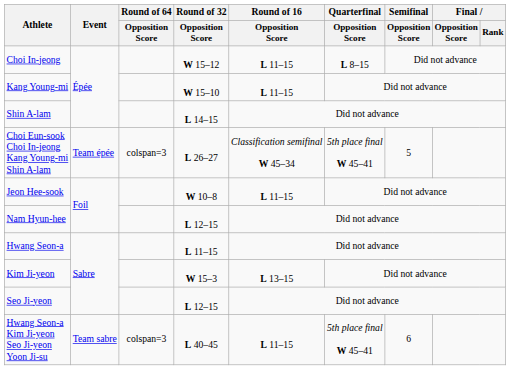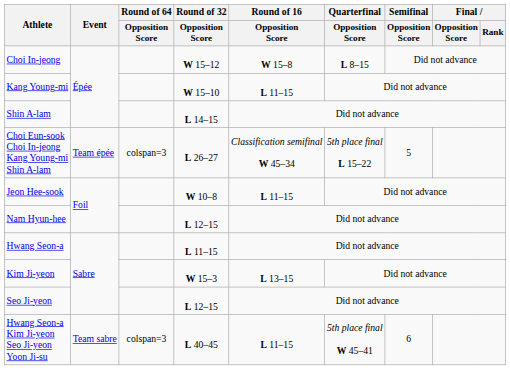(277, 65) L 11–15 -> (277, 65) W 15–8
(355, 153) 5th place final W 45–41 -> (355, 153) 5th place final L 15–22
